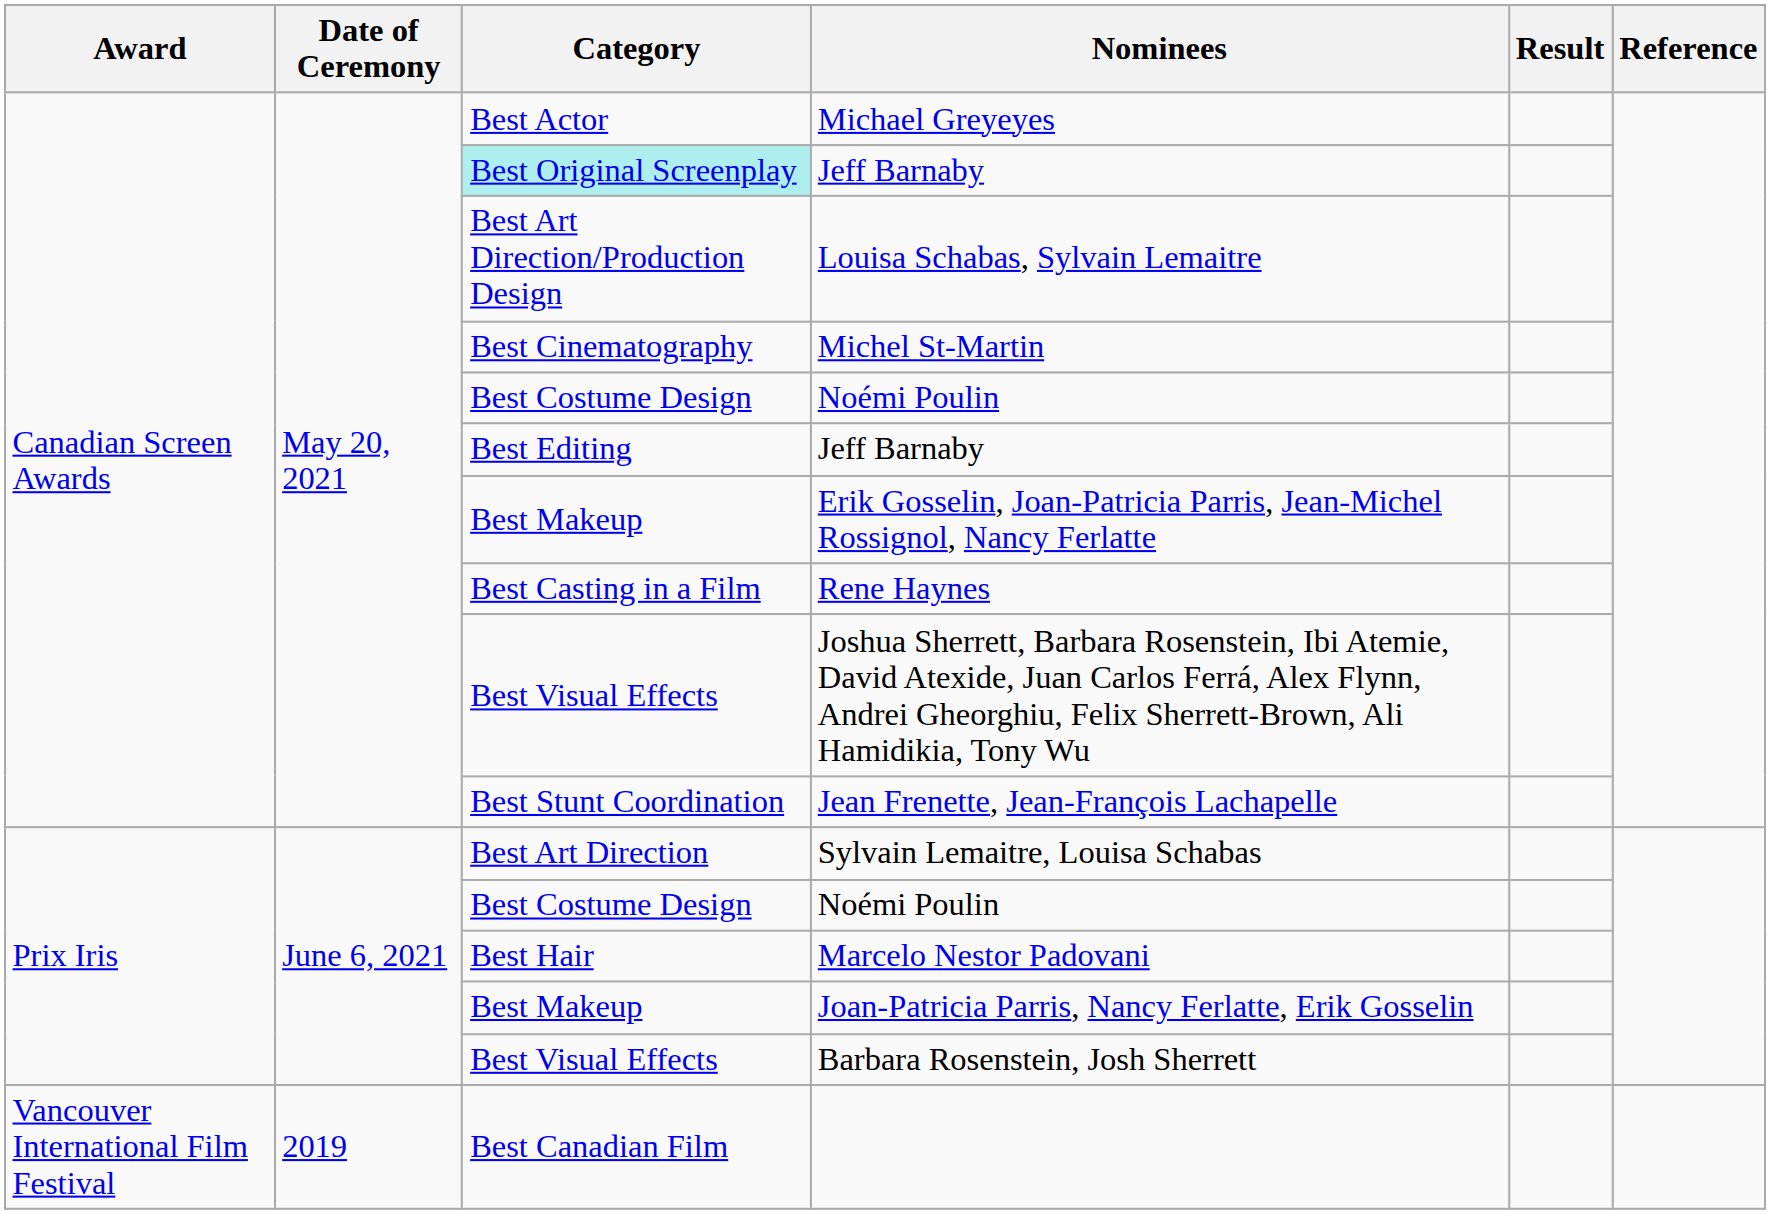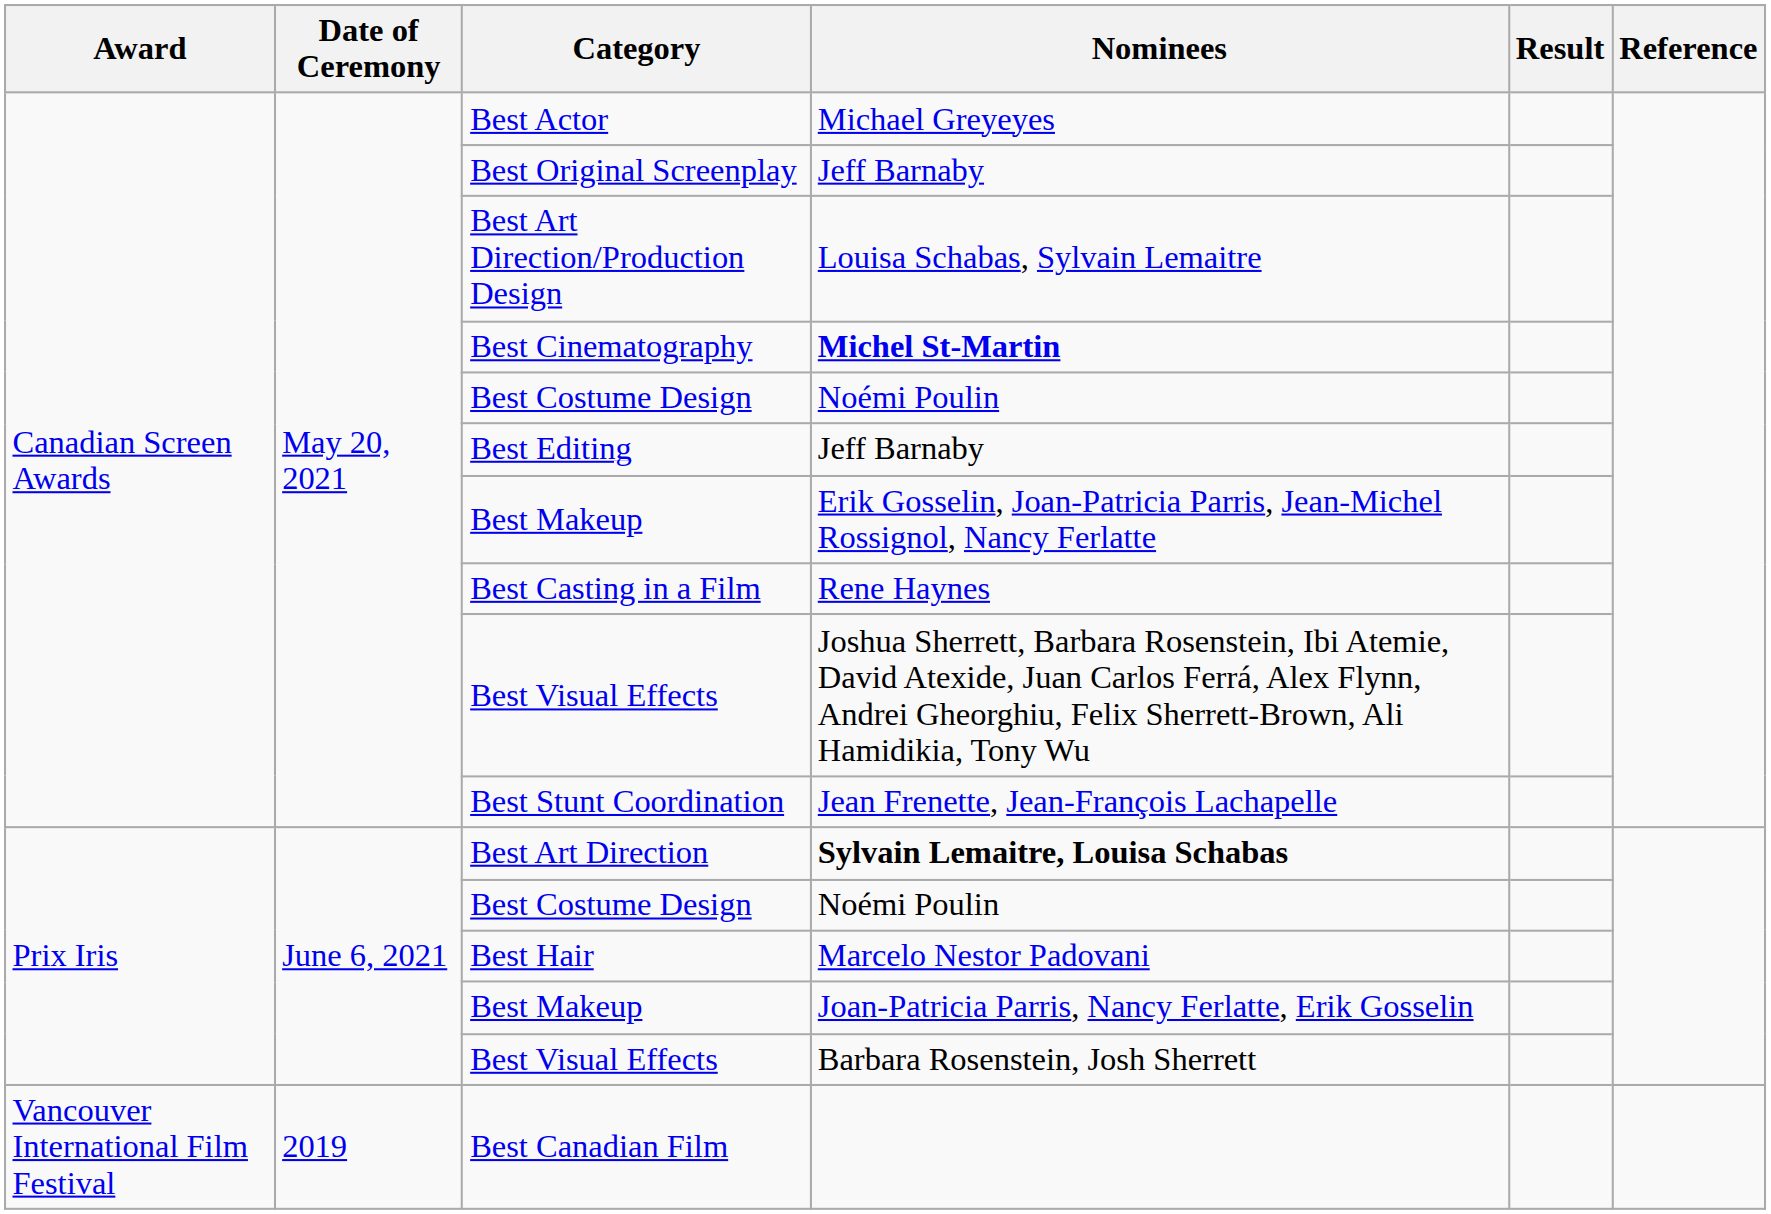(633, 169) paleturquoise background -> (633, 169) no background
(931, 345) normal -> (939, 345) bold
(1040, 852) normal -> (1053, 852) bold
